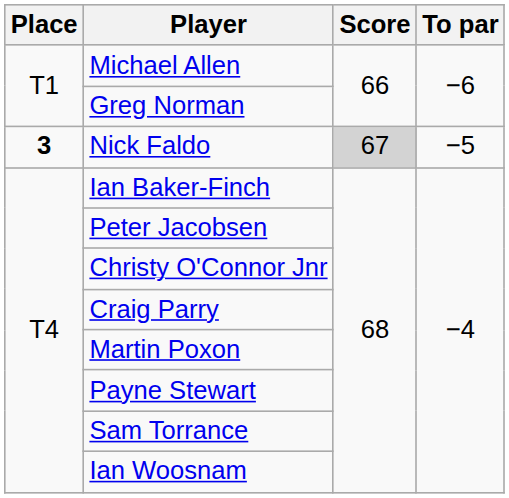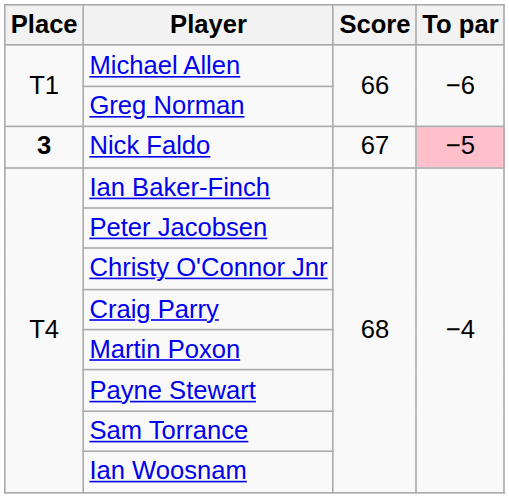(375, 146) lightgrey background -> (375, 146) no background
(460, 146) no background -> (460, 146) pink background
